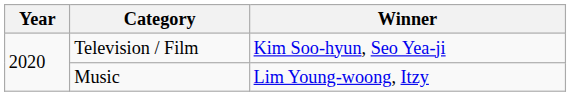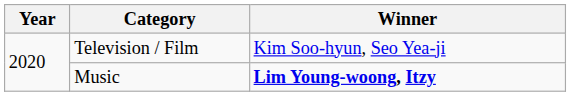(341, 76) normal -> (345, 76) bold
